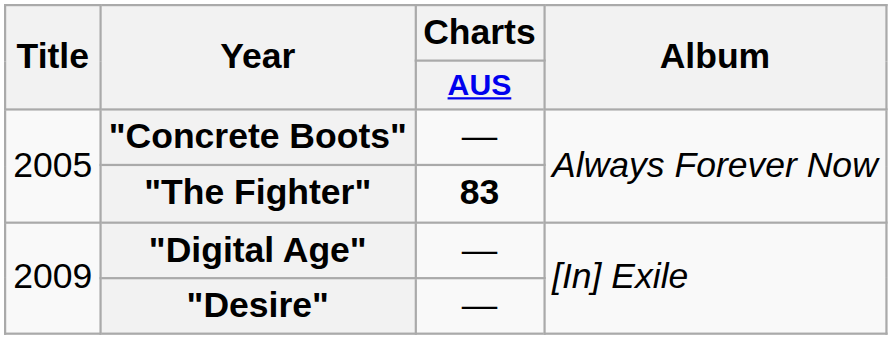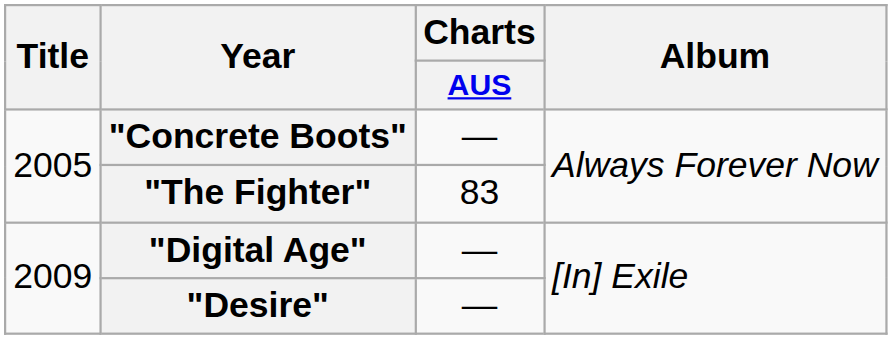(479, 192) bold -> (479, 192) normal
